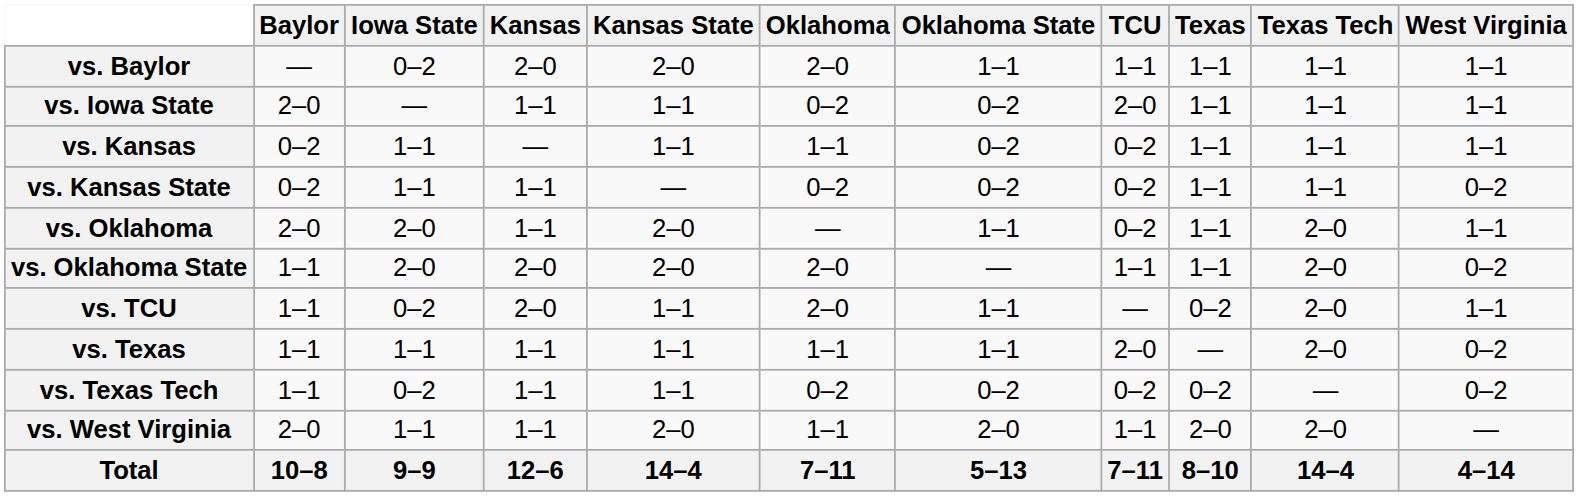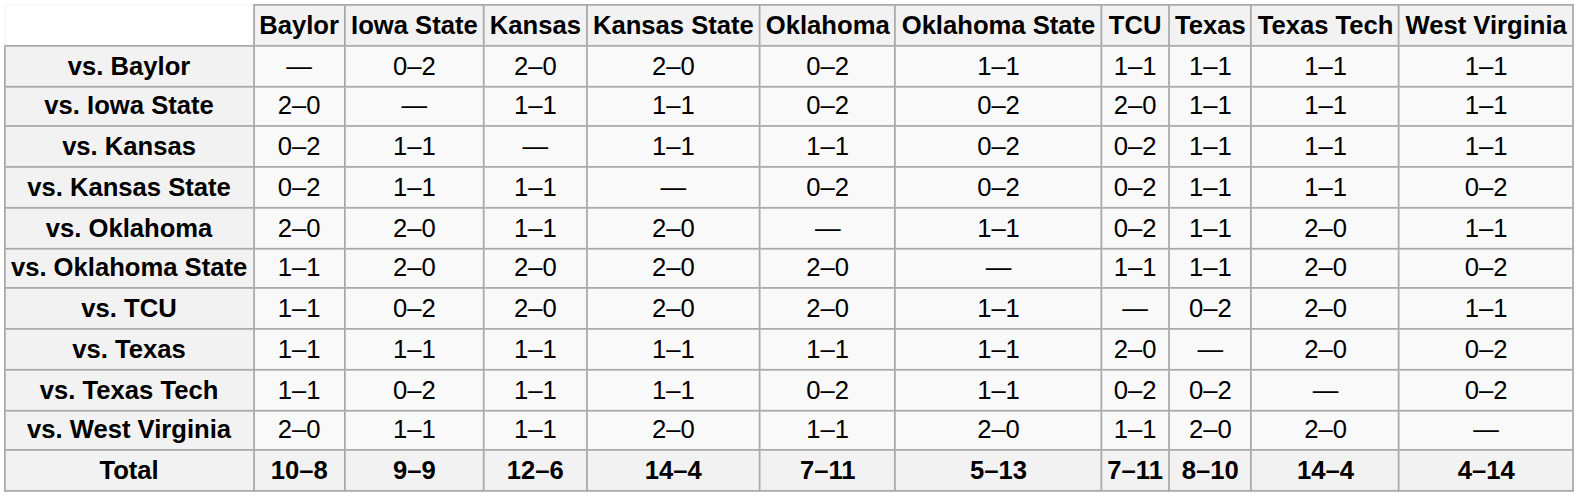(828, 66) 2–0 -> (828, 66) 0–2
(673, 309) 1–1 -> (673, 309) 2–0
(999, 390) 0–2 -> (999, 390) 1–1
